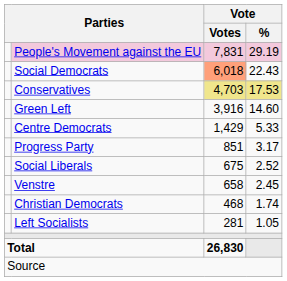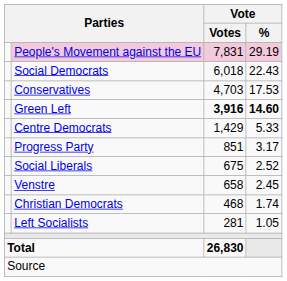(228, 71) lightsalmon background -> (228, 71) no background
(228, 90) khaki background -> (228, 90) no background
(264, 90) khaki background -> (264, 90) no background
(228, 109) normal -> (228, 109) bold
(264, 109) normal -> (264, 109) bold
